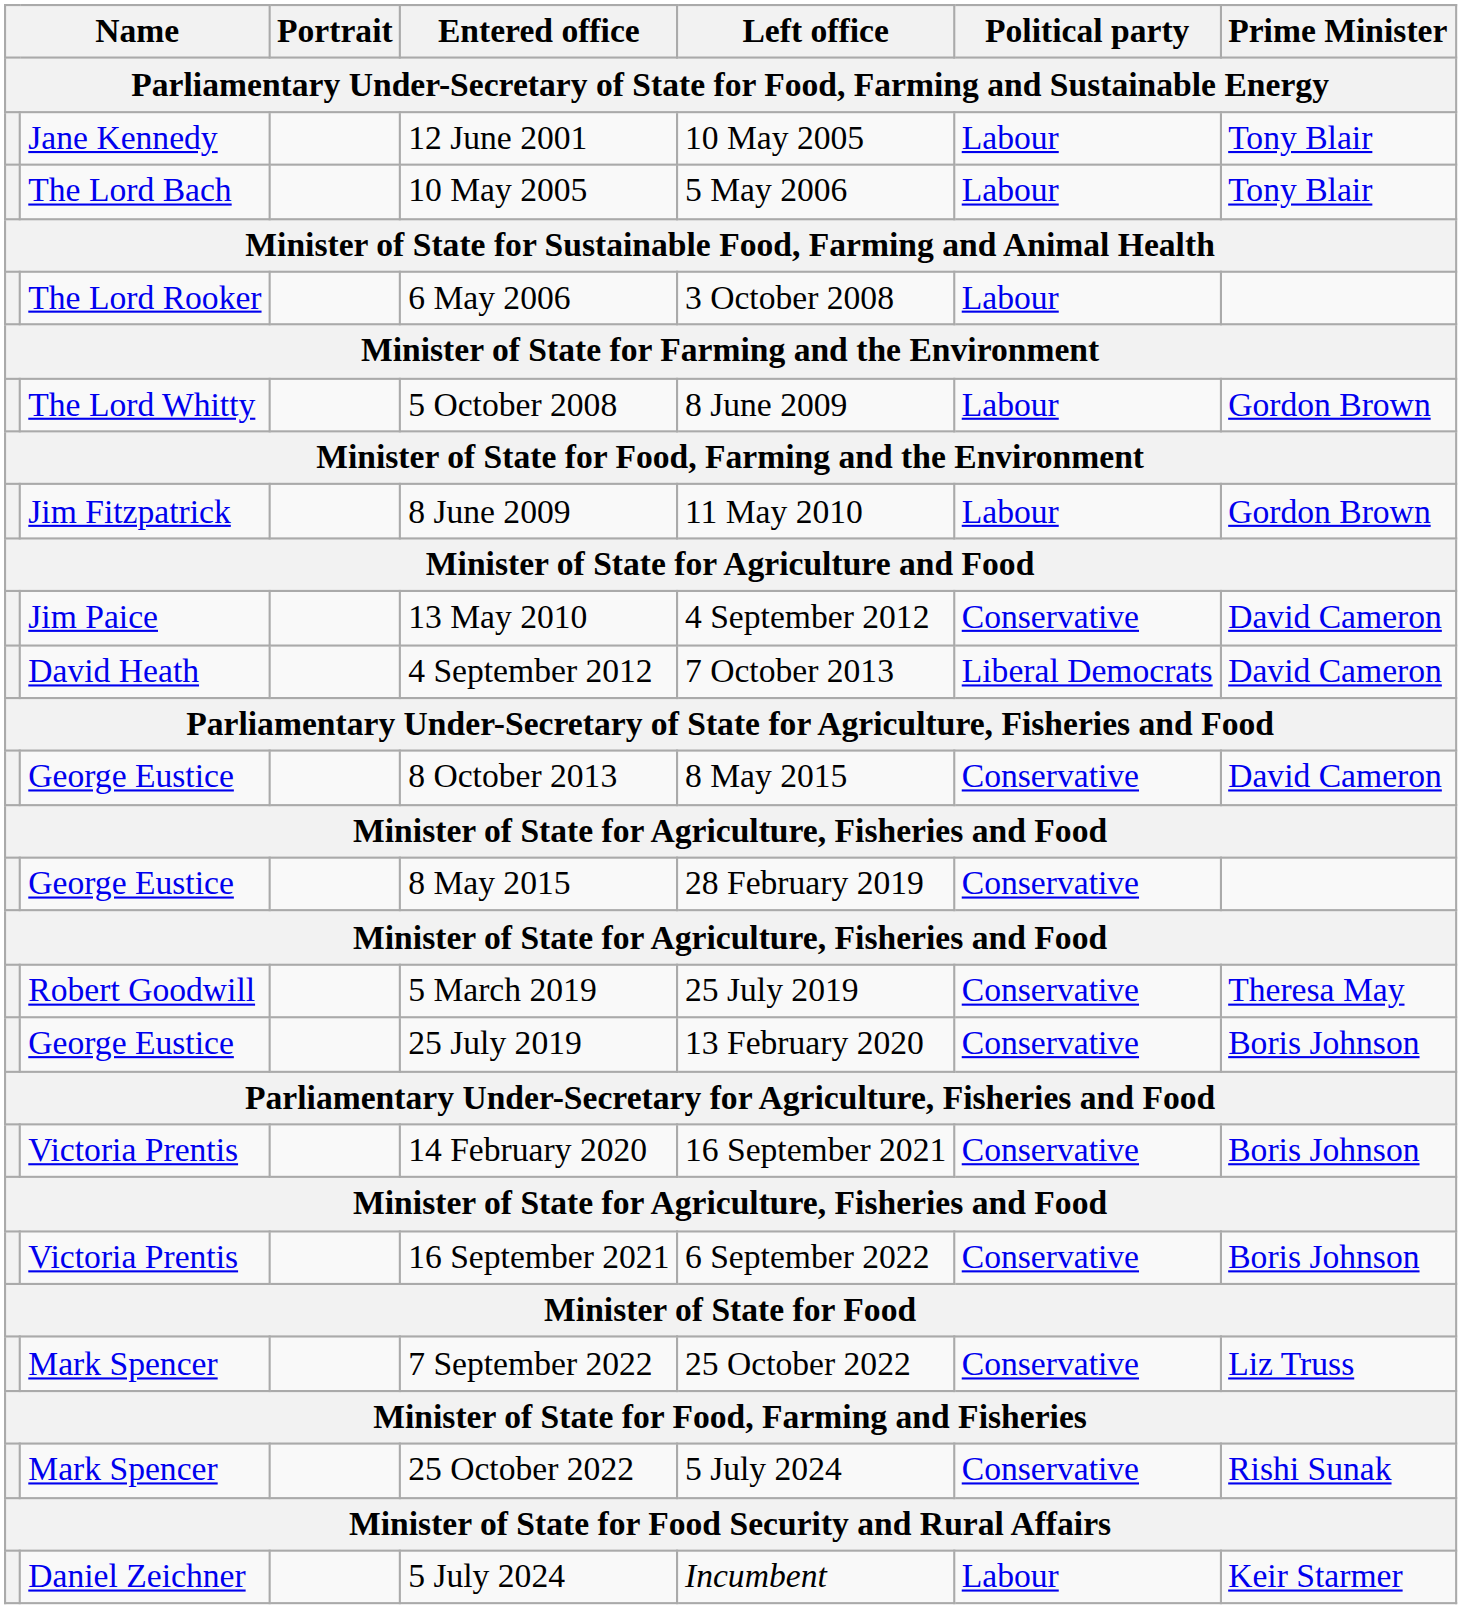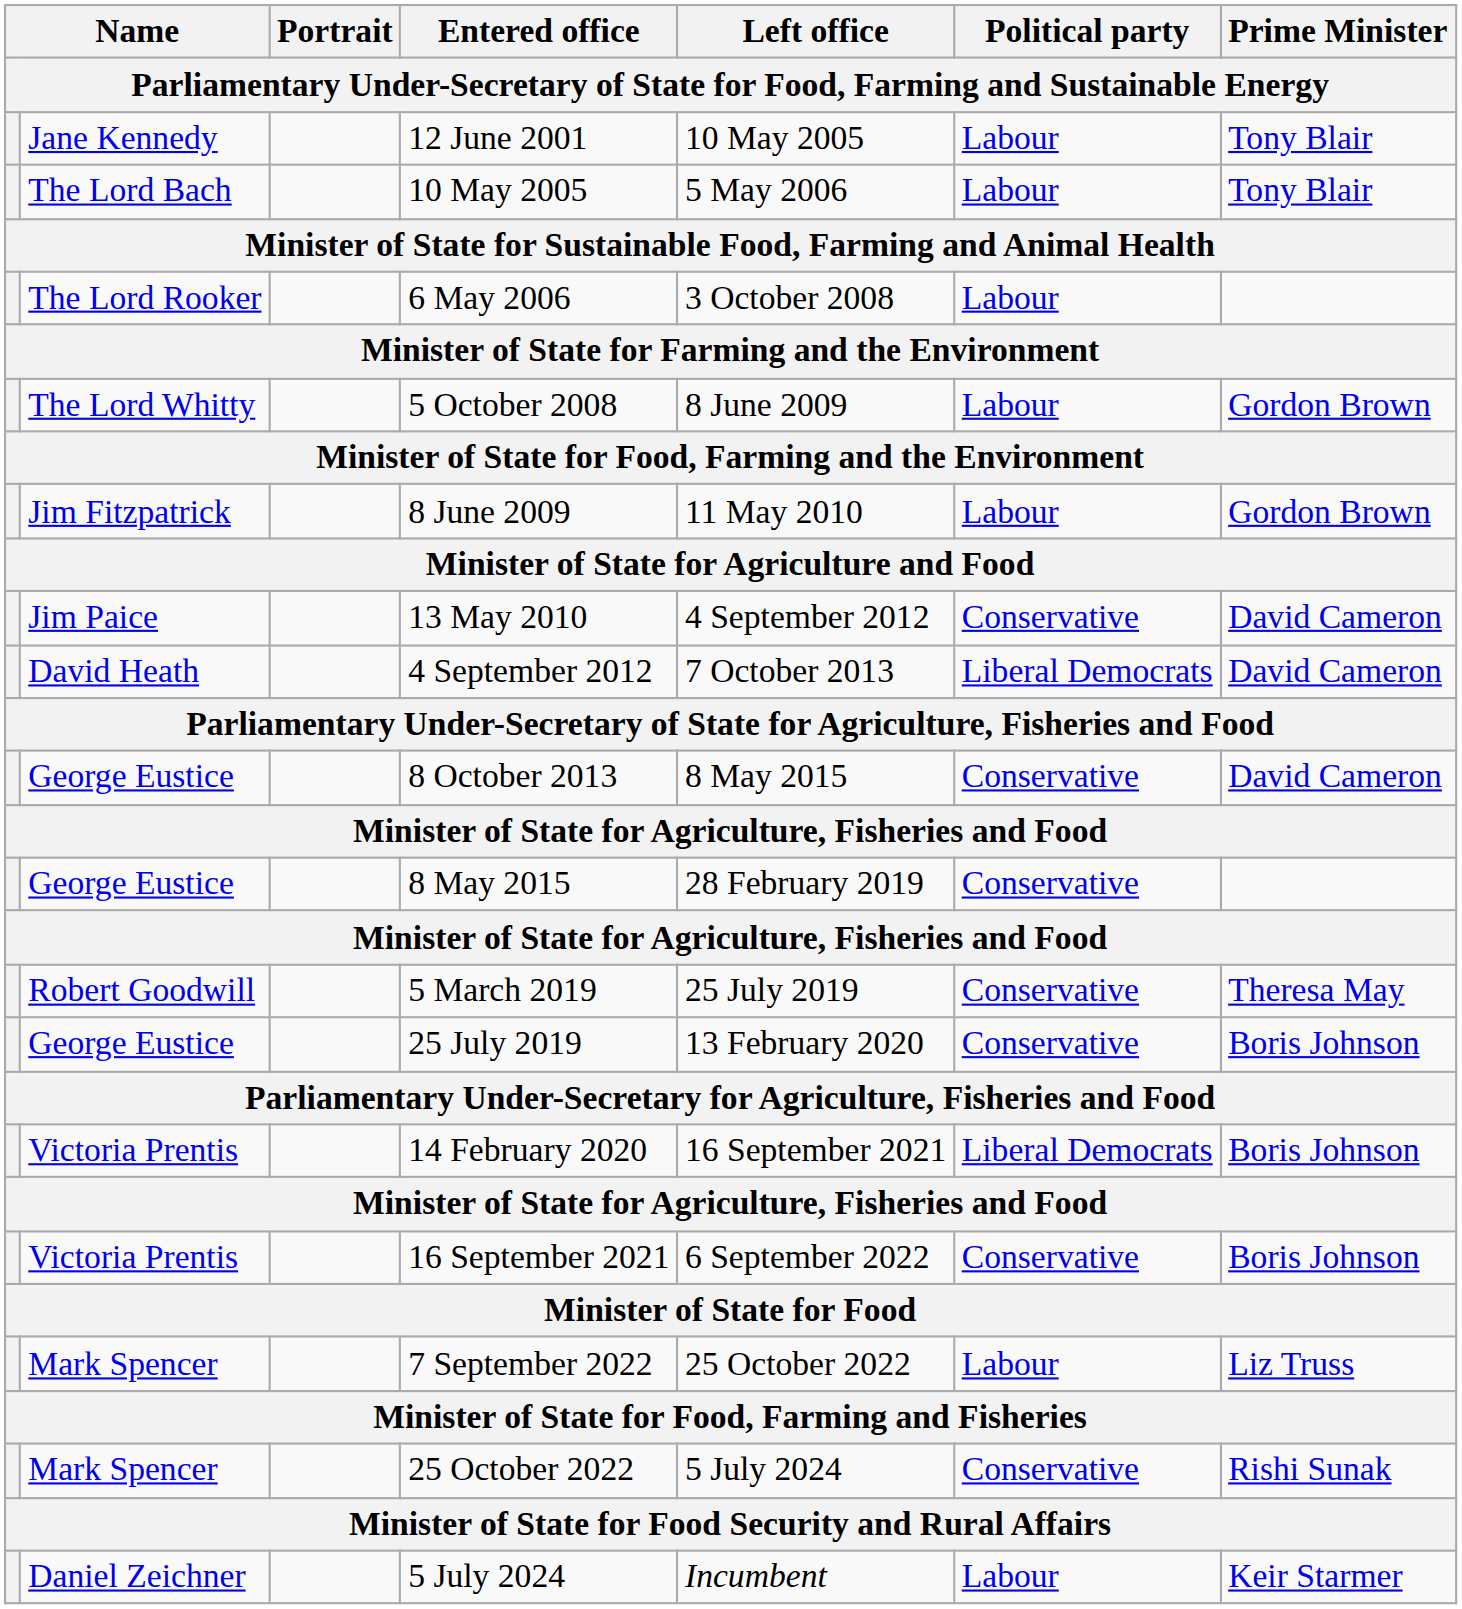(1050, 1150) Conservative -> (1087, 1150) Liberal Democrats
(1050, 1363) Conservative -> (1010, 1363) Labour
